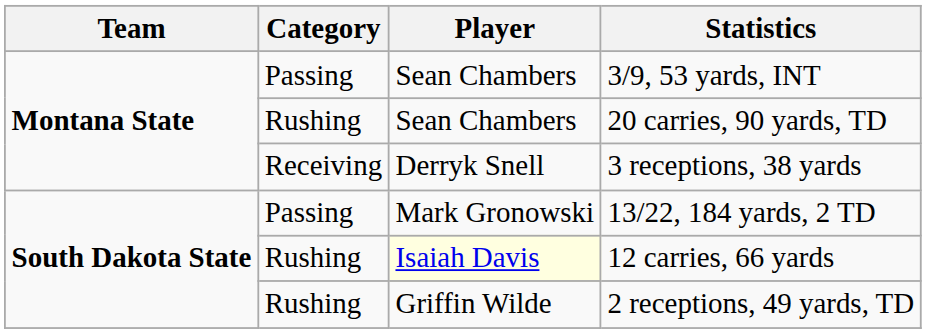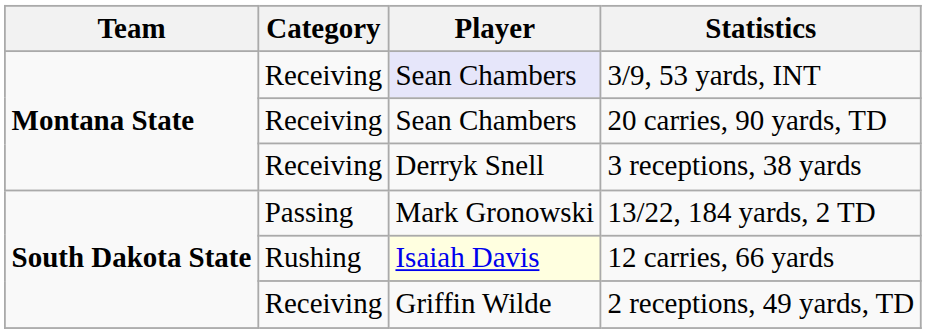(309, 74) Passing -> (323, 74) Receiving
(486, 74) no background -> (486, 74) lavender background
(313, 120) Rushing -> (323, 120) Receiving
(313, 303) Rushing -> (323, 303) Receiving
